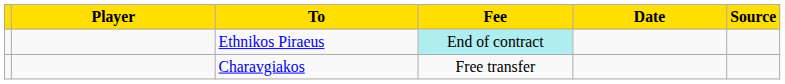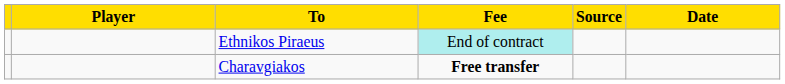columns swapped: (650, 16) <-> (753, 16)
(495, 66) normal -> (495, 66) bold
